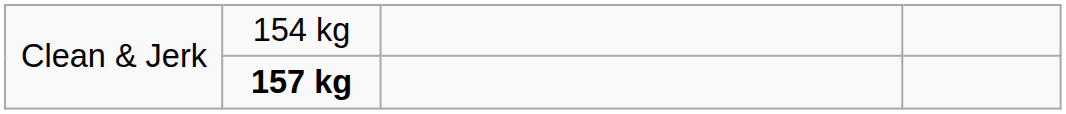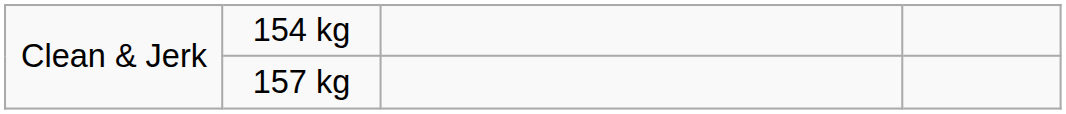(302, 81) bold -> (302, 81) normal
